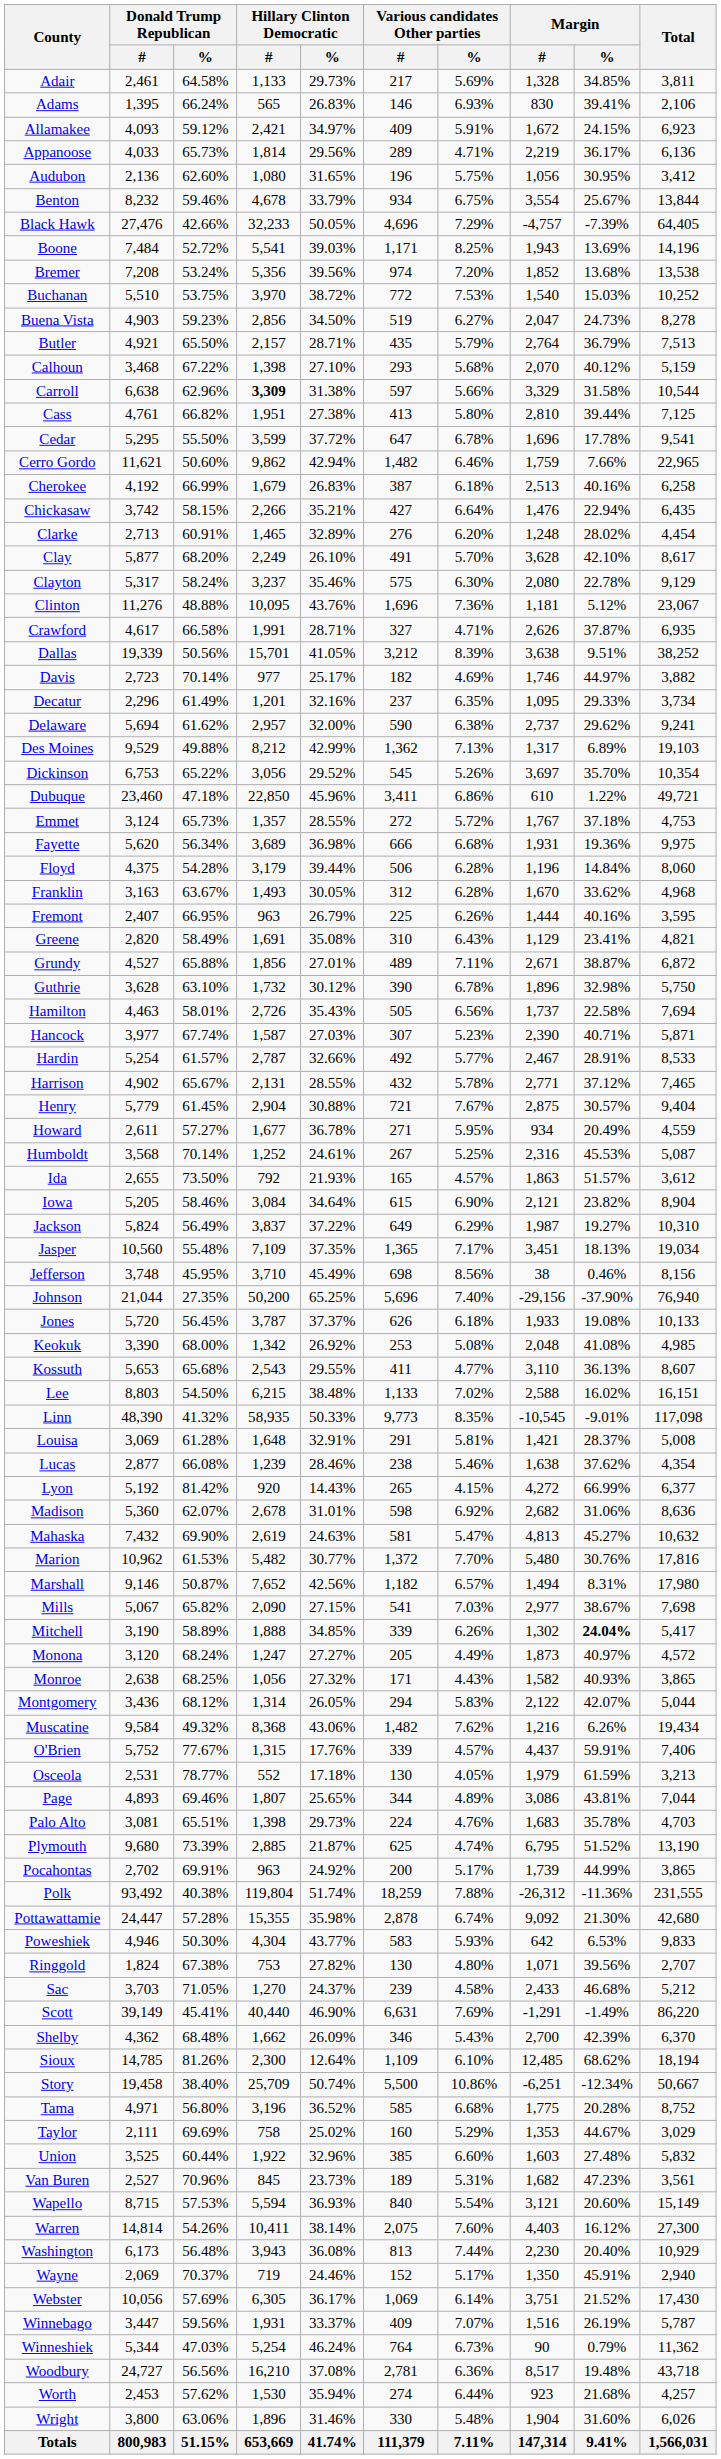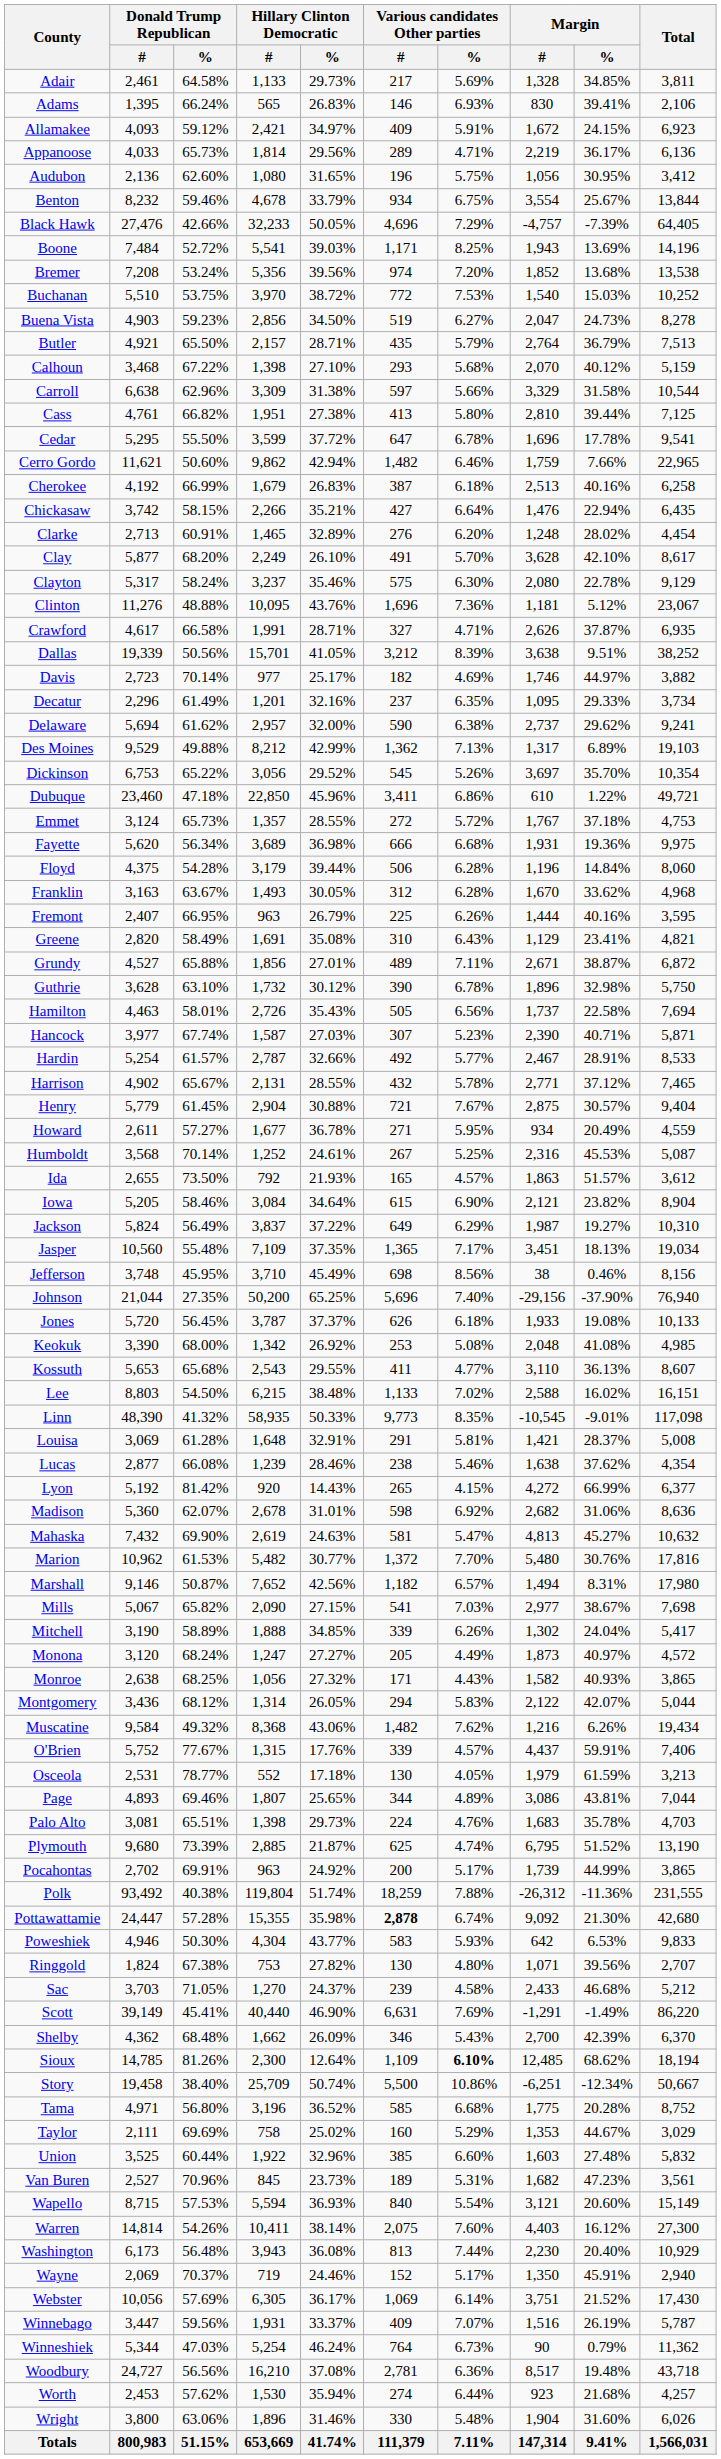(269, 391) bold -> (269, 391) normal
(607, 1631) bold -> (607, 1631) normal
(401, 1917) normal -> (401, 1917) bold
(474, 2060) normal -> (474, 2060) bold
